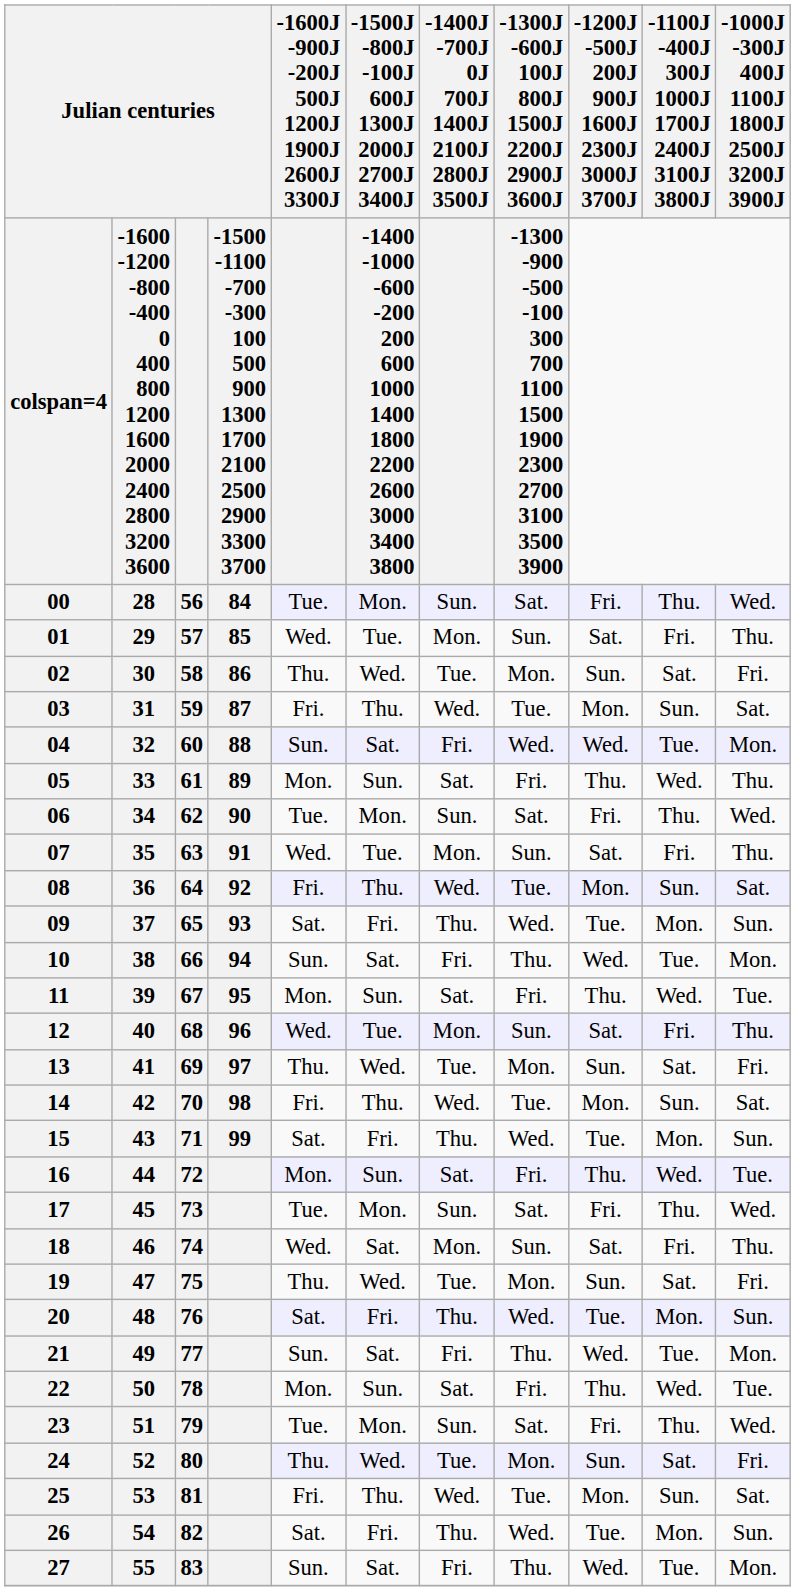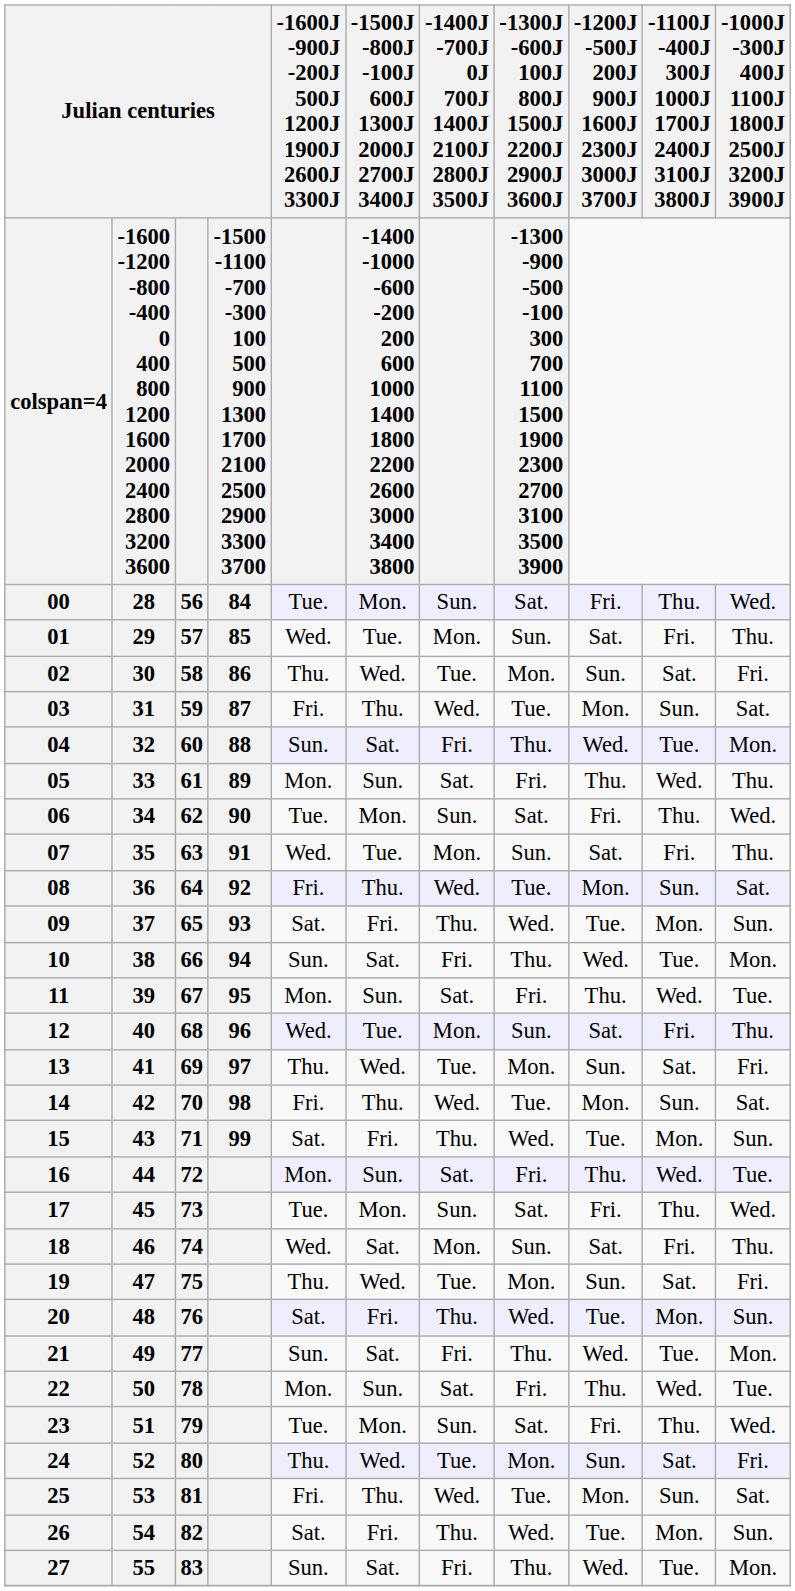(531, 744) Wed. -> (531, 744) Thu.
